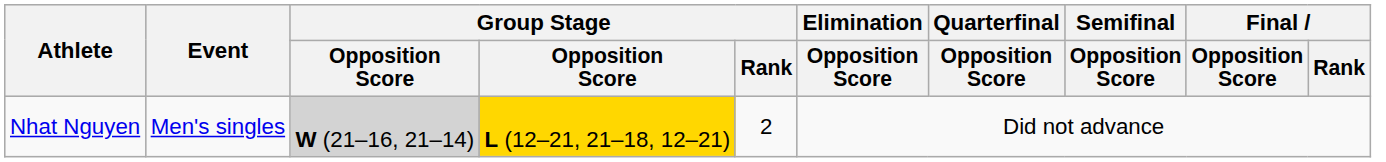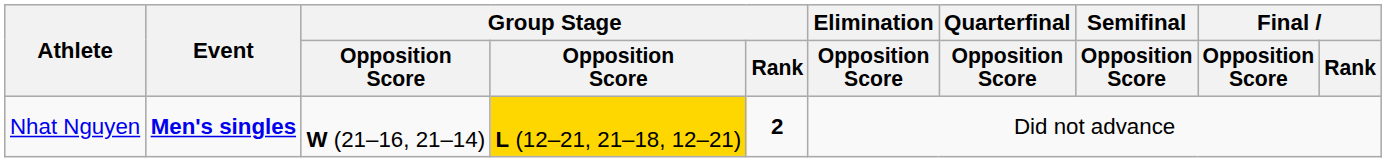(218, 127) normal -> (223, 127) bold
(385, 139) lightgrey background -> (396, 139) no background
(766, 127) normal -> (777, 127) bold
